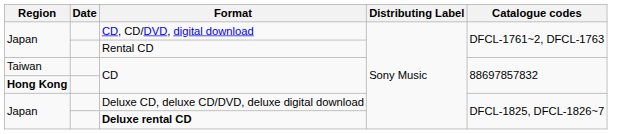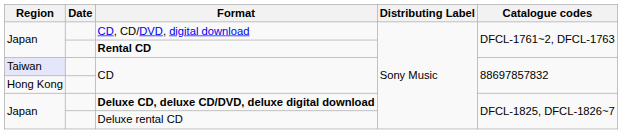(128, 48) normal -> (124, 48) bold
(24, 66) no background -> (24, 66) lavender background
(37, 84) bold -> (35, 84) normal
(233, 102) normal -> (236, 102) bold
(147, 119) bold -> (140, 119) normal
